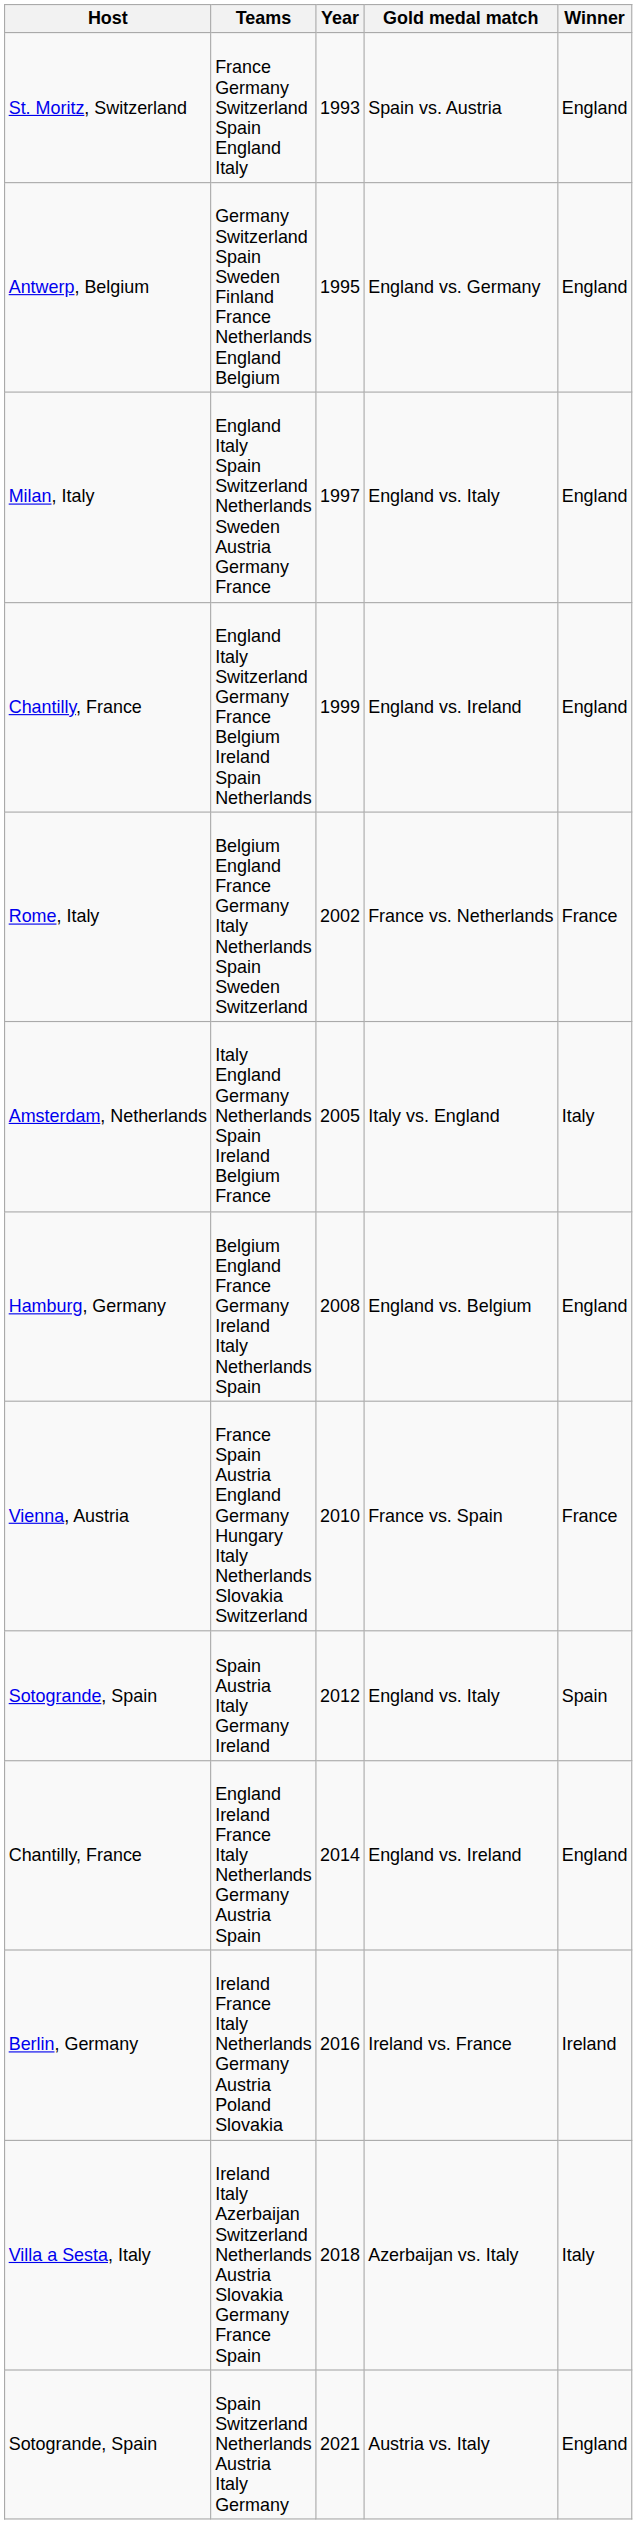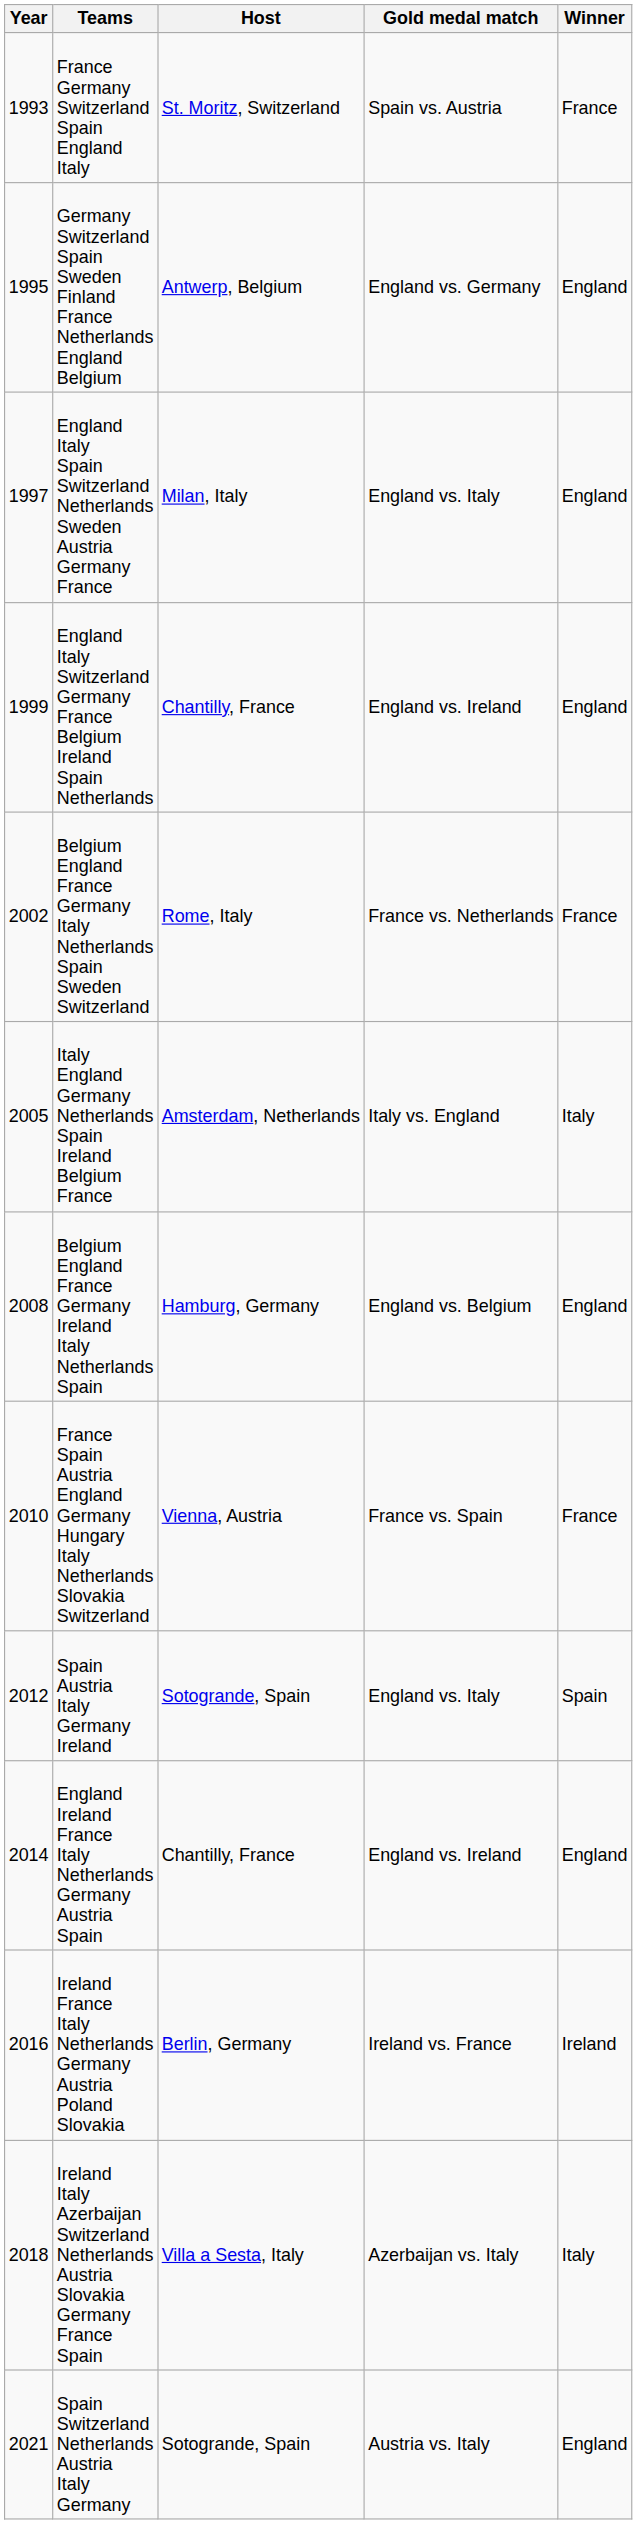columns swapped: (340, 18) <-> (108, 18)
(595, 107) England -> (590, 107) France
